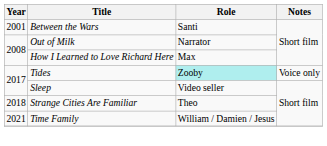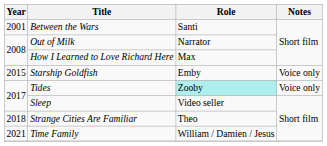+ row: (64, 73)
